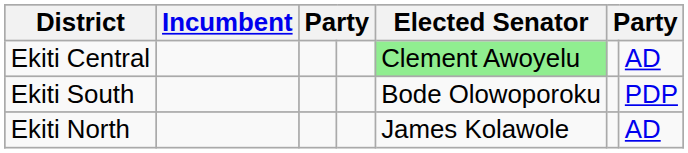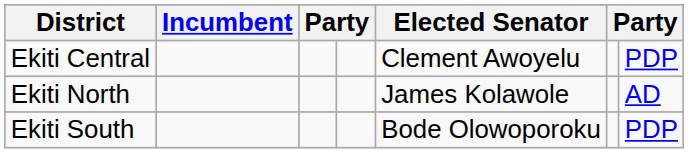(481, 58) lightgreen background -> (481, 58) no background
(643, 58) AD -> (651, 58) PDP
rows swapped: (73, 94) <-> (70, 130)
